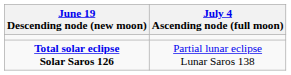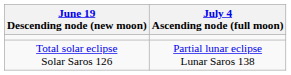(77, 55) bold -> (77, 55) normal
